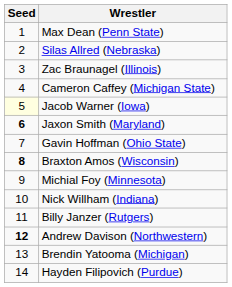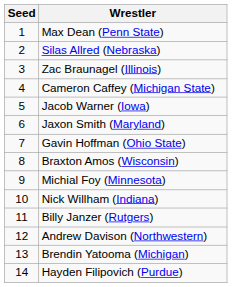(22, 106) lightyellow background -> (22, 106) no background
(22, 124) bold -> (22, 124) normal
(22, 161) bold -> (22, 161) normal
(22, 236) bold -> (22, 236) normal
